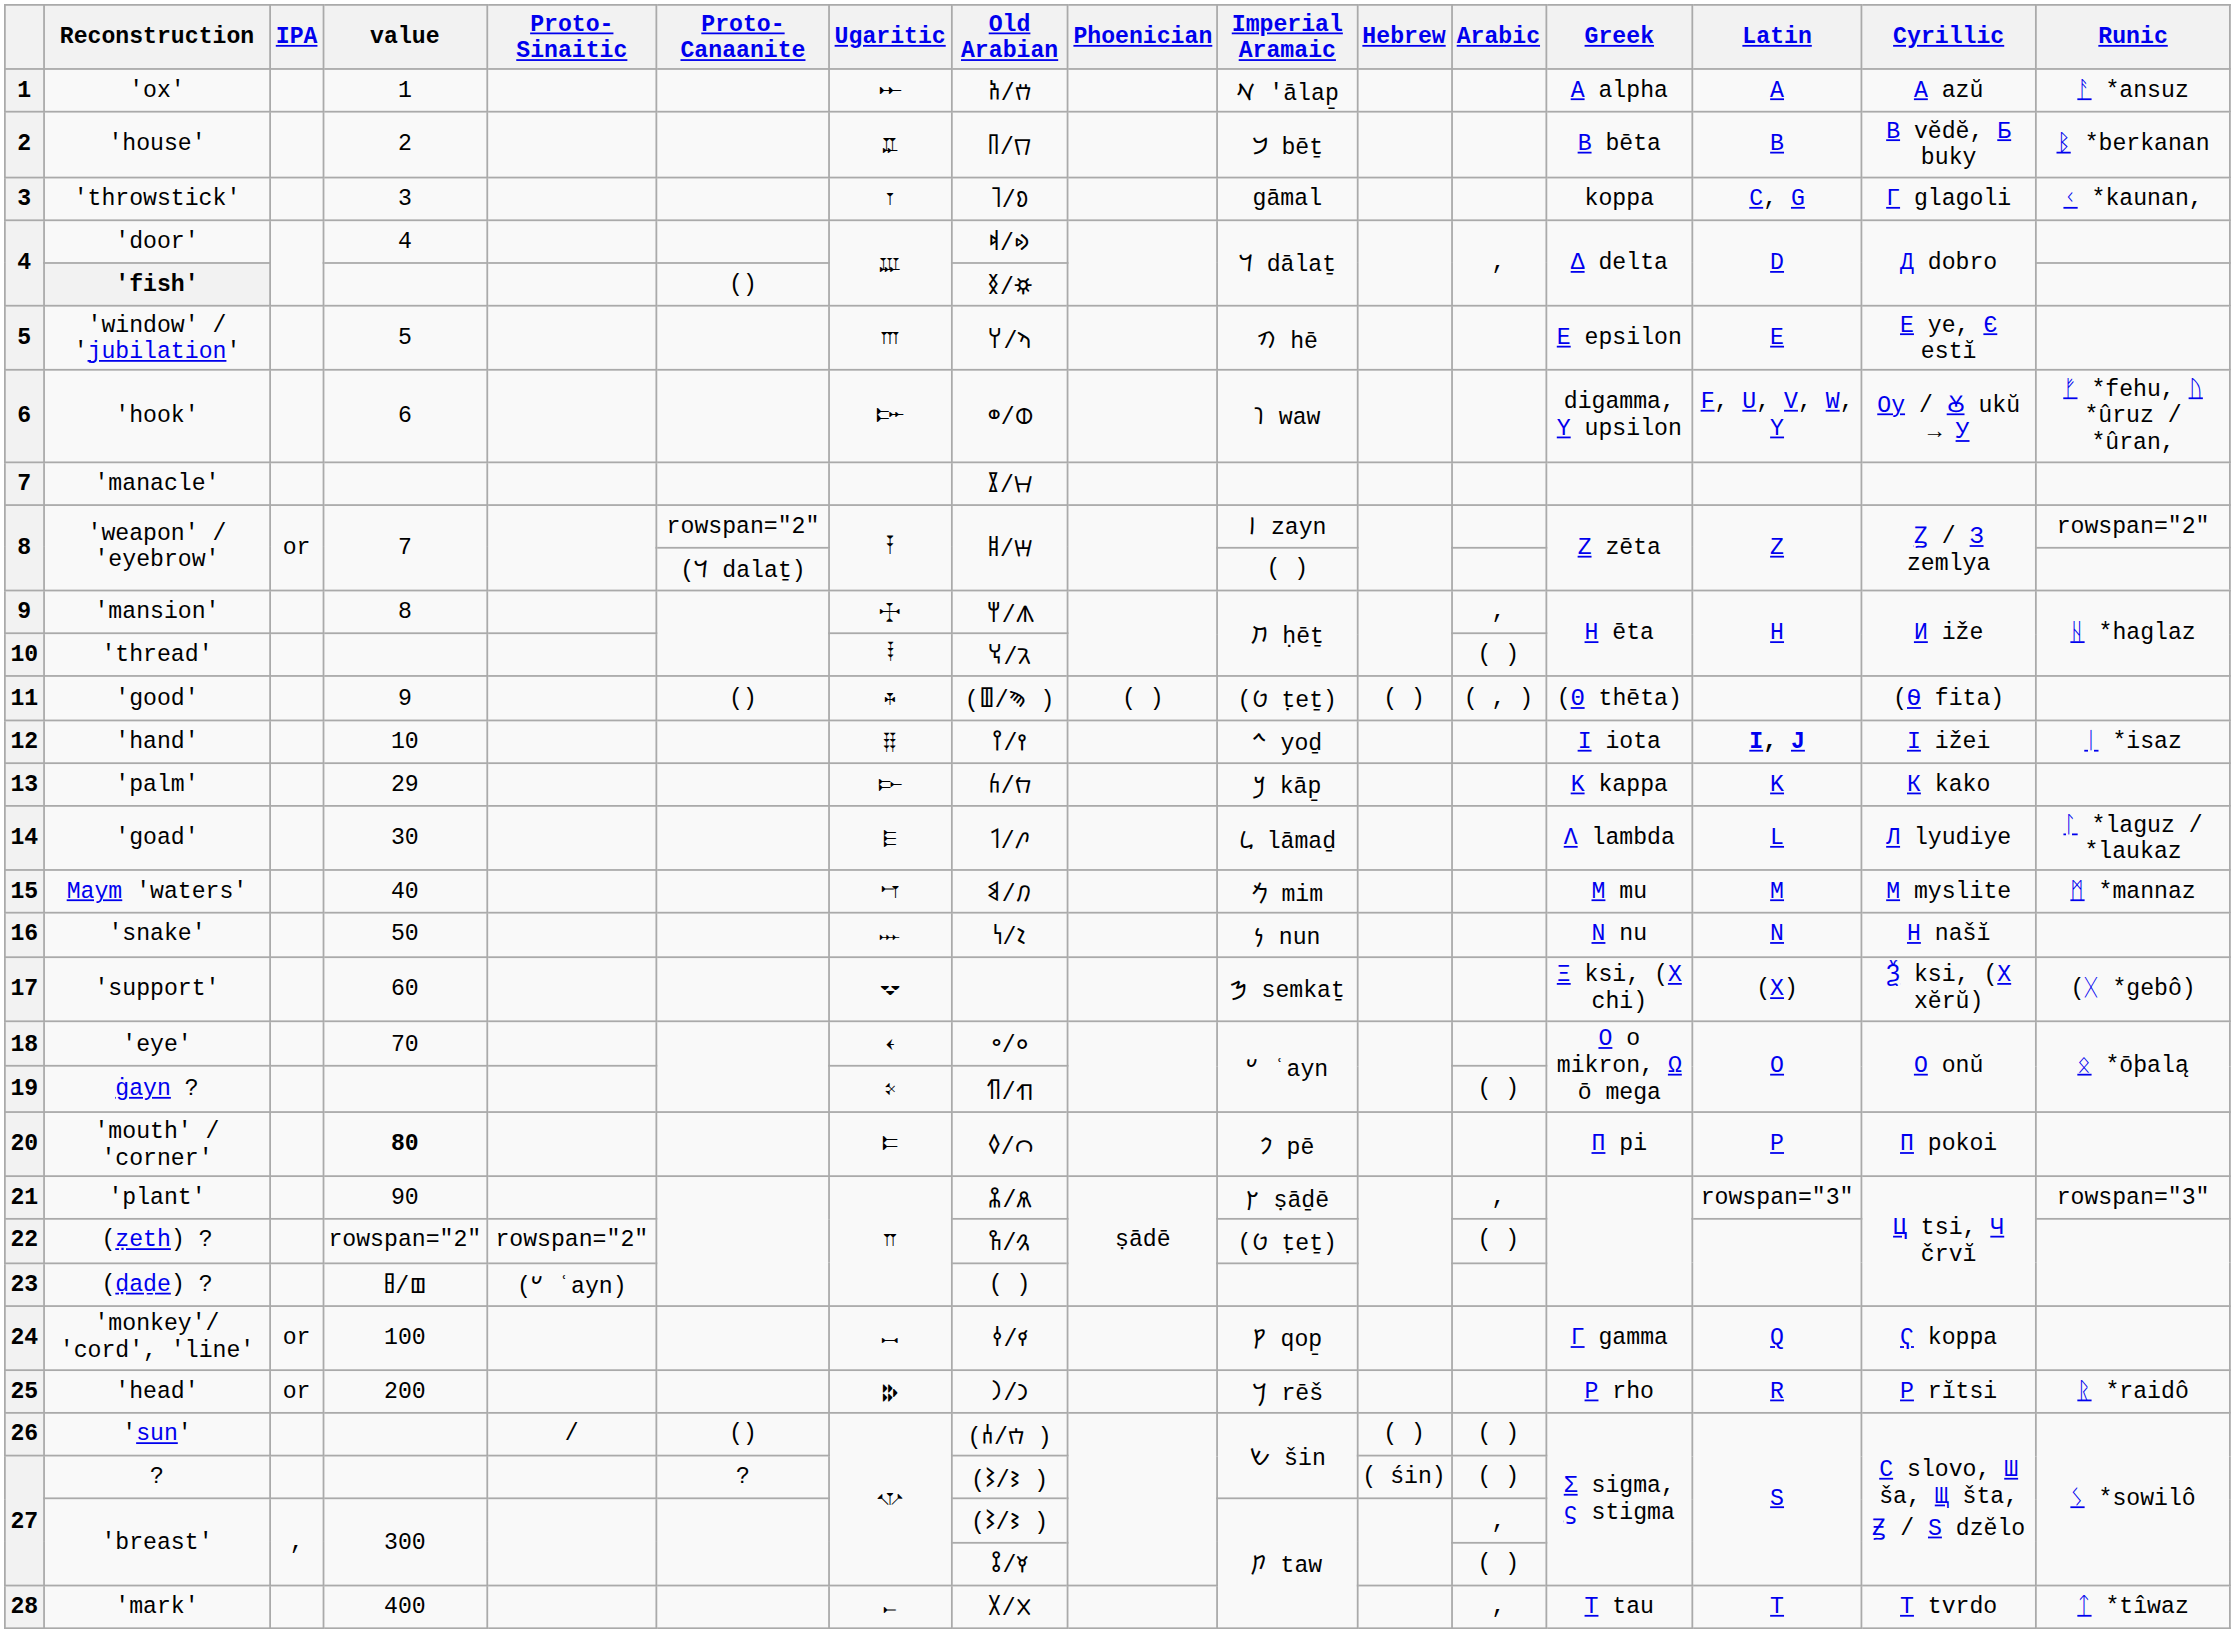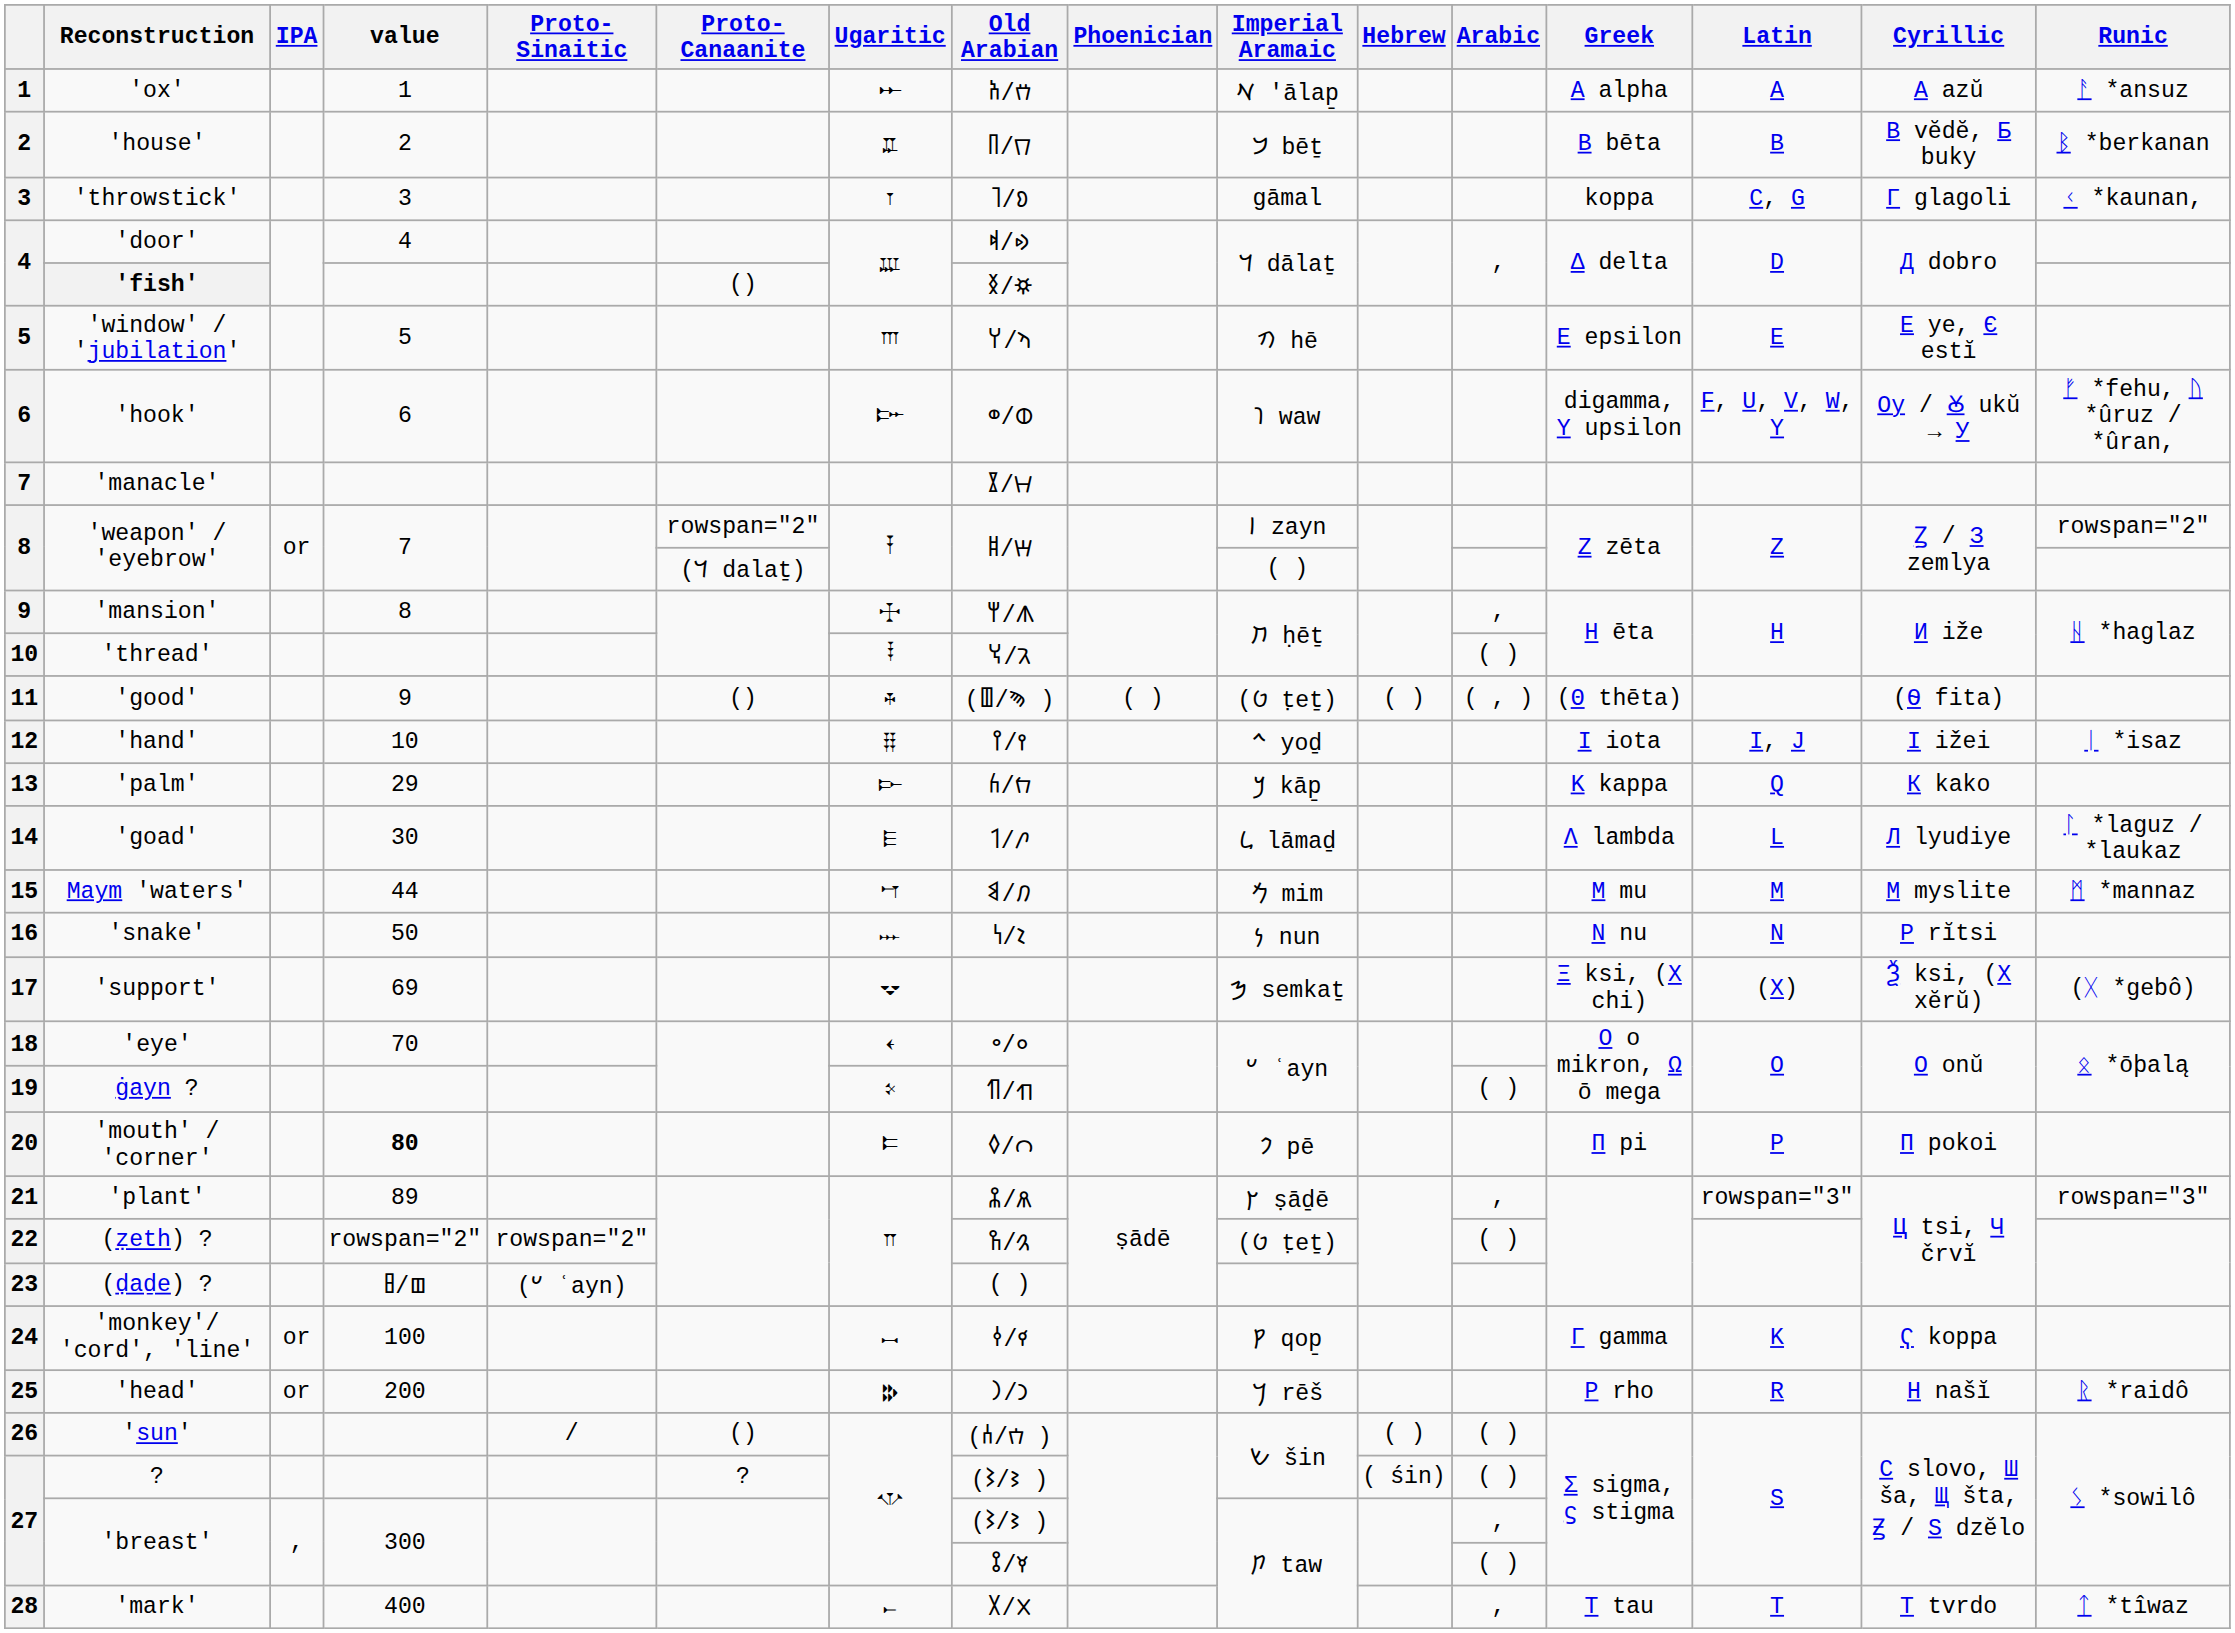(1777, 741) bold -> (1777, 741) normal
(1777, 784) K -> (1777, 784) Q
(405, 892) 40 -> (405, 892) 44
(1949, 935) Н našĭ -> (1949, 935) Р rĭtsi
(405, 989) 60 -> (405, 989) 69
(405, 1198) 90 -> (405, 1198) 89
(1777, 1338) Q -> (1777, 1338) K
(1949, 1391) Р rĭtsi -> (1949, 1391) Н našĭ
